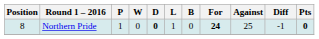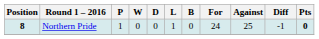(22, 26) normal -> (22, 26) bold
(156, 26) bold -> (156, 26) normal
(215, 26) bold -> (215, 26) normal
